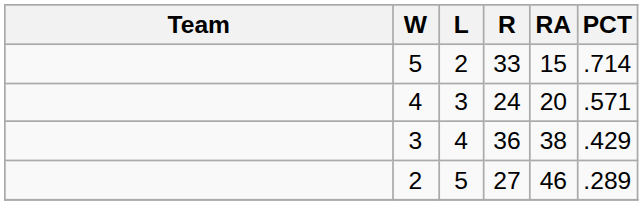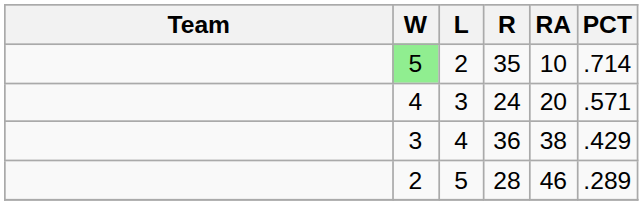(415, 64) no background -> (415, 64) lightgreen background
(507, 64) 33 -> (507, 64) 35
(553, 64) 15 -> (553, 64) 10
(507, 180) 27 -> (507, 180) 28
